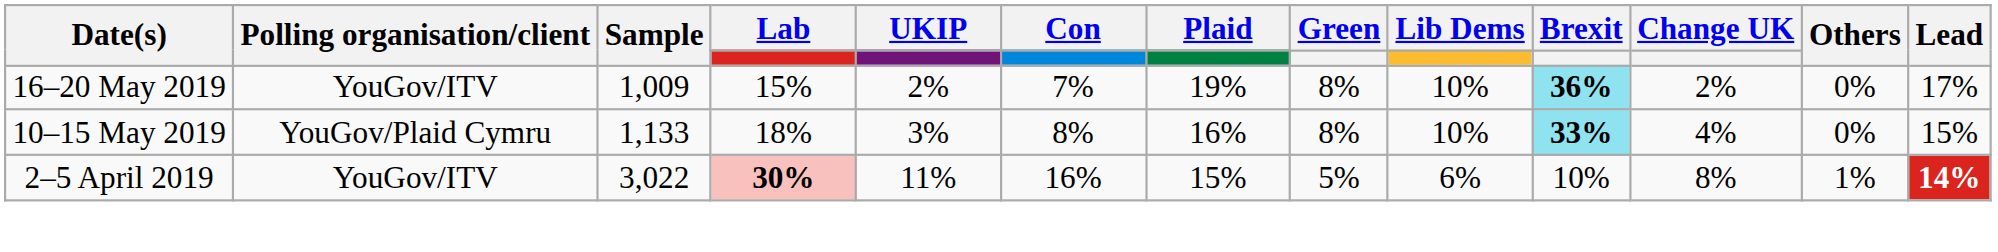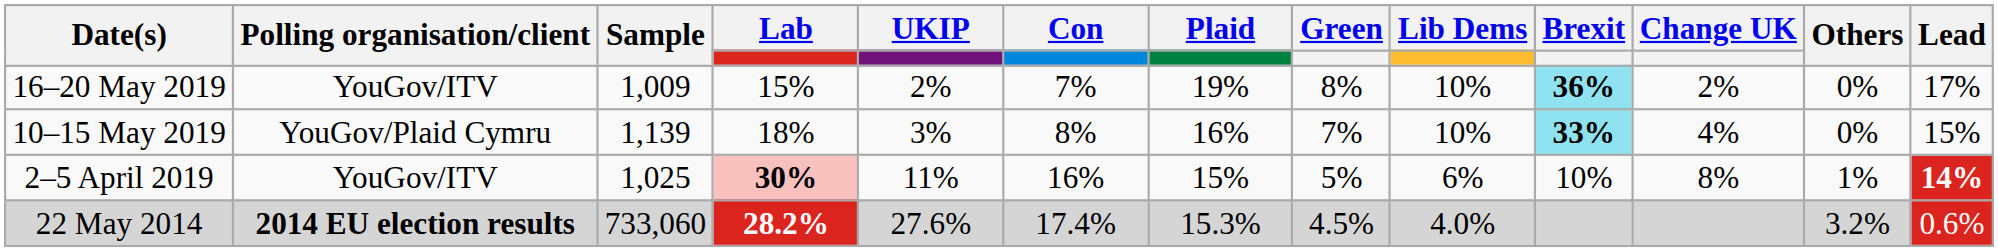(654, 133) 1,133 -> (655, 133) 1,139
(1339, 133) 8% -> (1342, 133) 7%
(654, 178) 3,022 -> (655, 178) 1,025
+ row: (119, 223)
